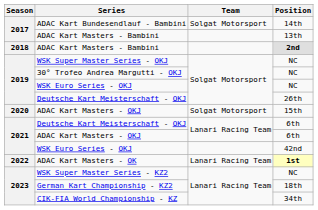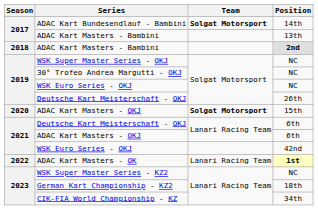(228, 23) normal -> (228, 23) bold
(228, 111) normal -> (228, 111) bold
